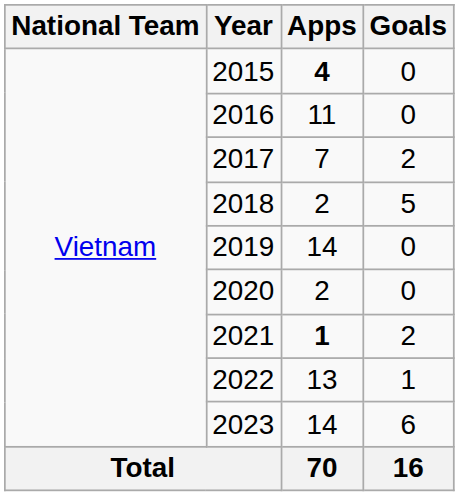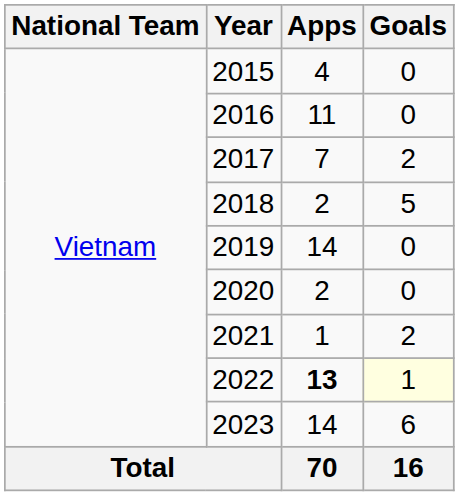(322, 70) bold -> (322, 70) normal
(322, 335) bold -> (322, 335) normal
(322, 379) normal -> (322, 379) bold
(408, 379) no background -> (408, 379) lightyellow background
